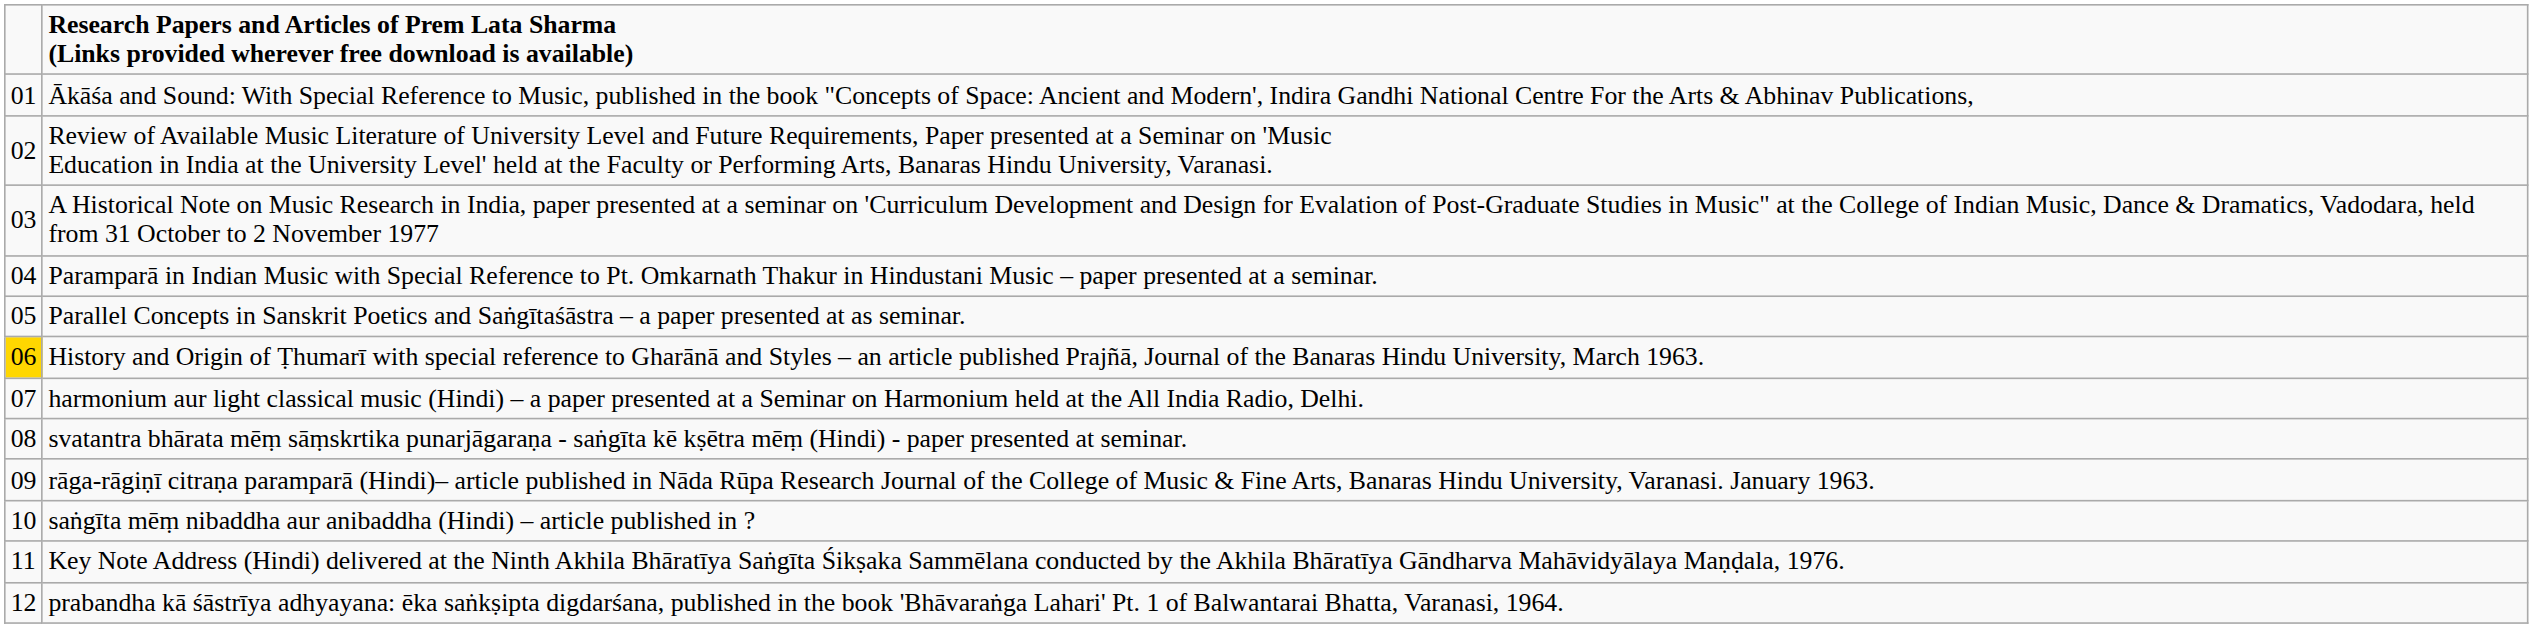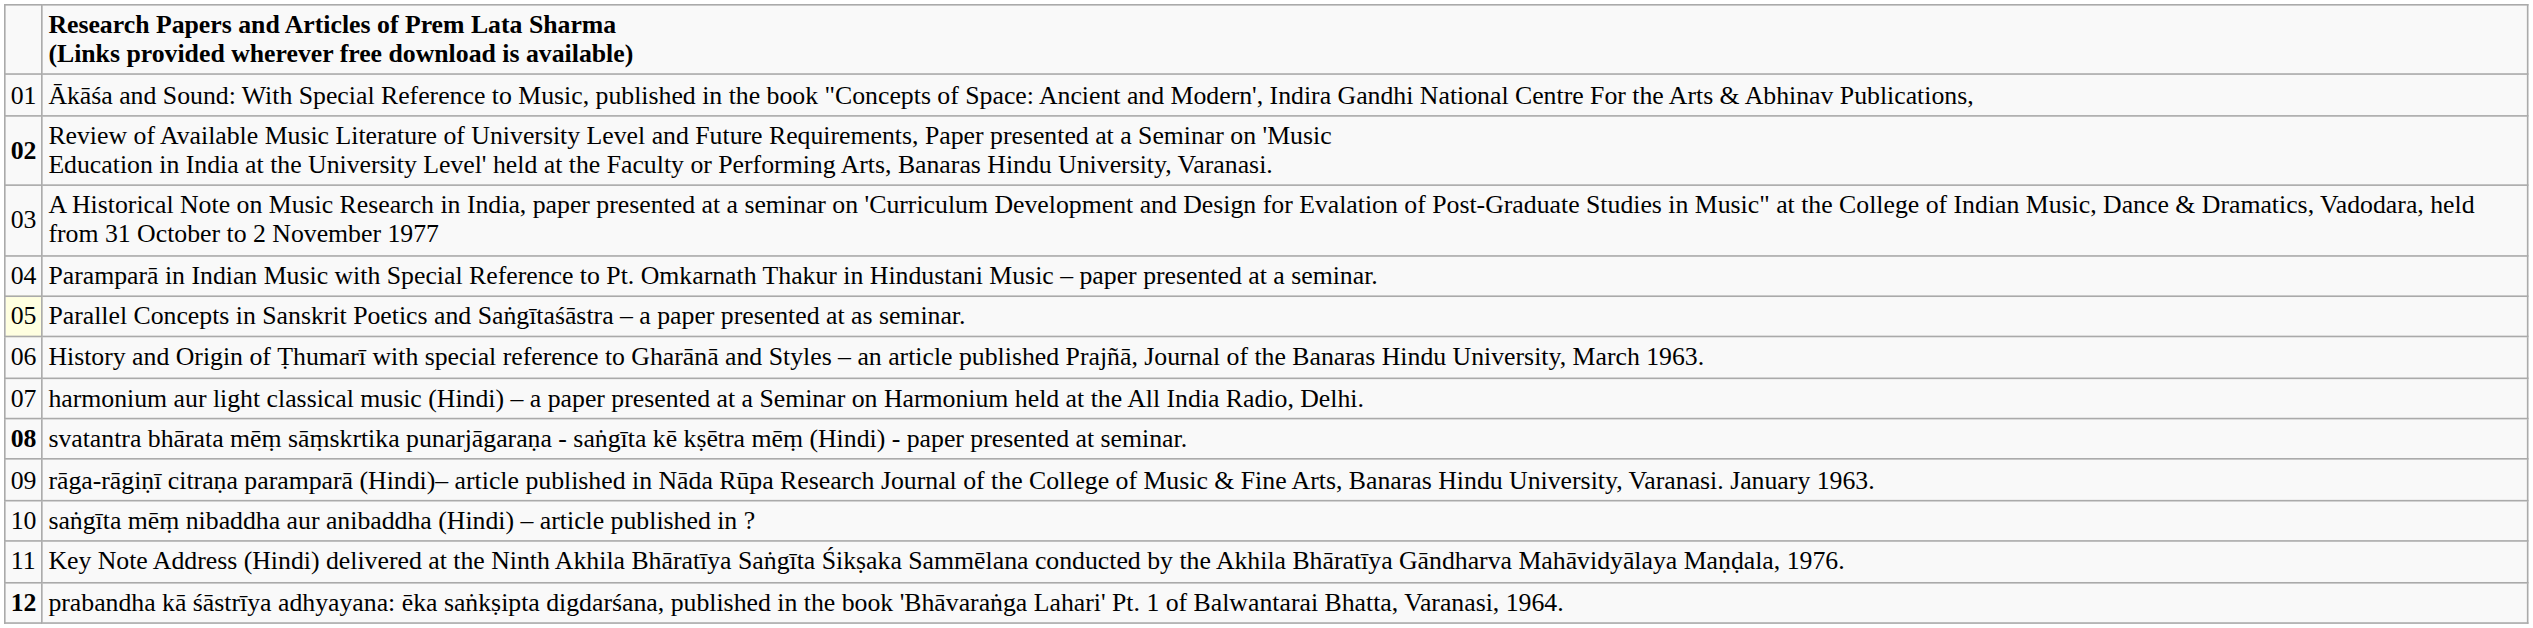(24, 150) normal -> (24, 150) bold
(24, 316) no background -> (24, 316) lightyellow background
(24, 356) gold background -> (24, 356) no background
(24, 438) normal -> (24, 438) bold
(24, 602) normal -> (24, 602) bold
